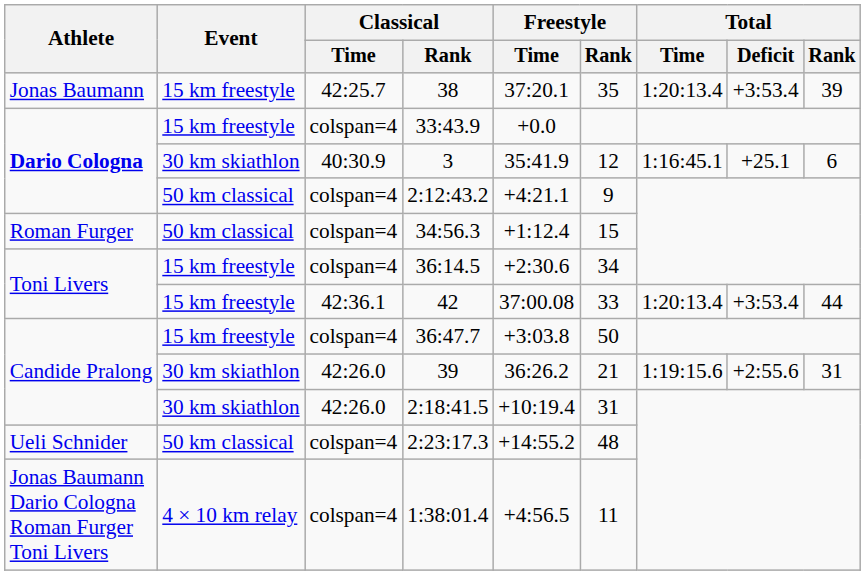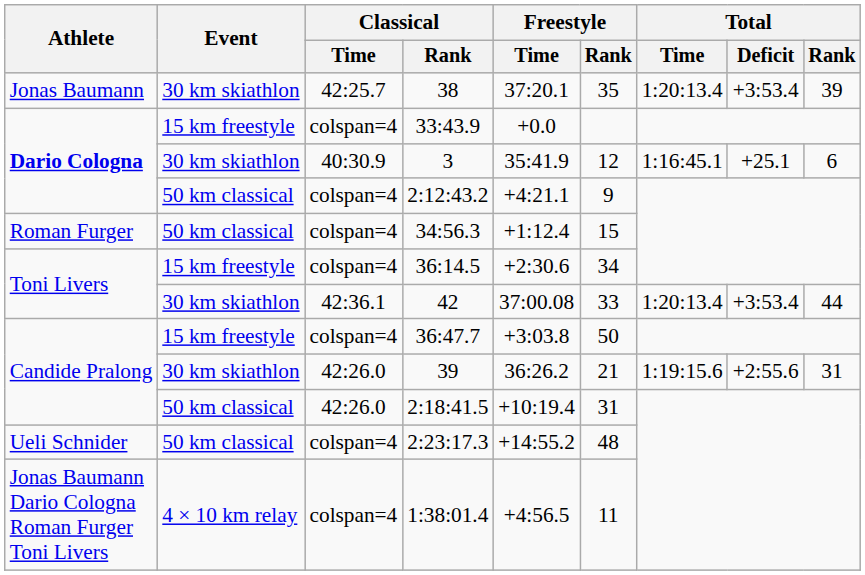(229, 90) 15 km freestyle -> (231, 90) 30 km skiathlon
(229, 301) 15 km freestyle -> (231, 301) 30 km skiathlon
(231, 407) 30 km skiathlon -> (228, 407) 50 km classical
